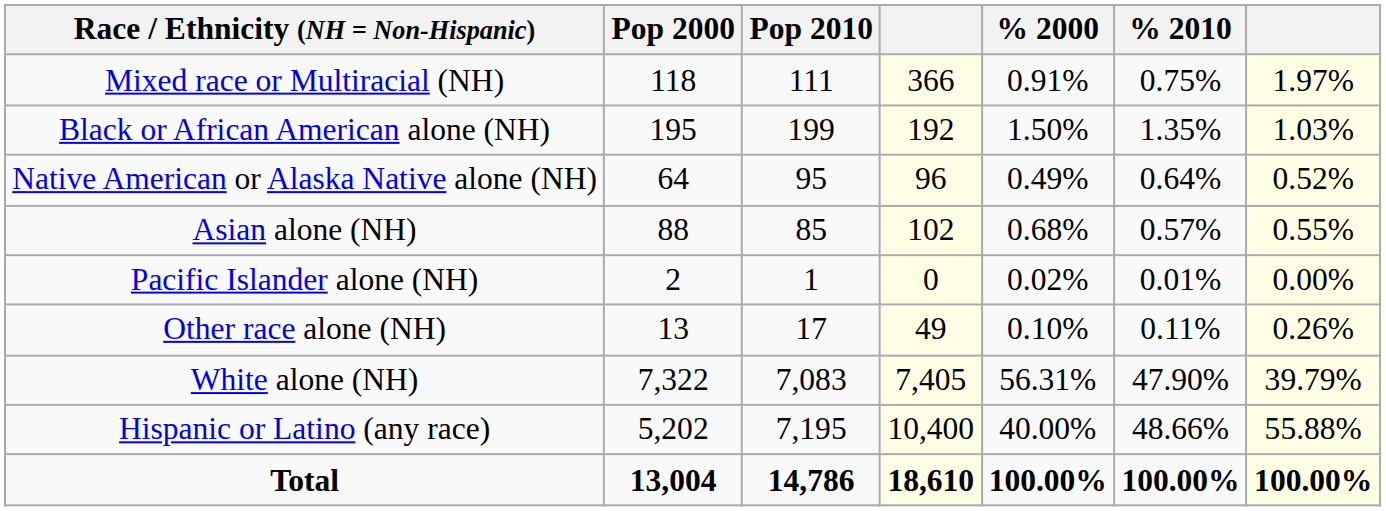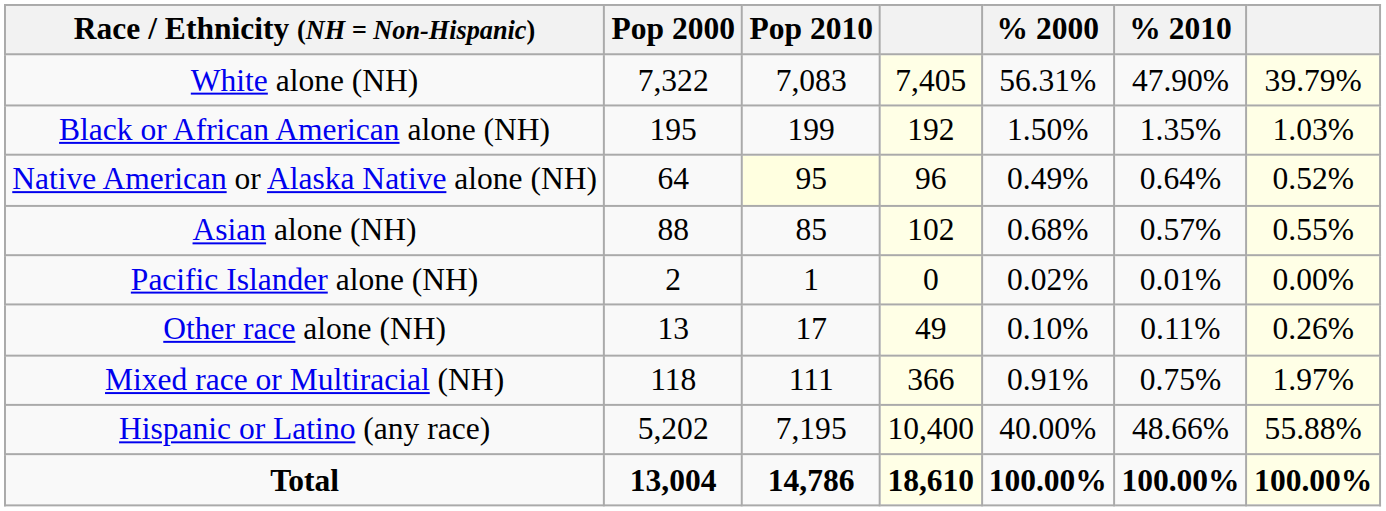rows swapped: (305, 379) <-> (305, 79)
(811, 179) no background -> (811, 179) lightyellow background
